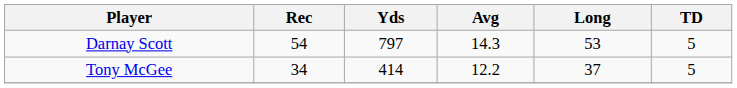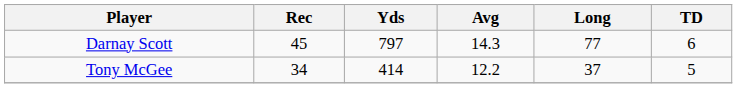(299, 43) 54 -> (299, 43) 45
(592, 43) 53 -> (592, 43) 77
(691, 43) 5 -> (691, 43) 6
